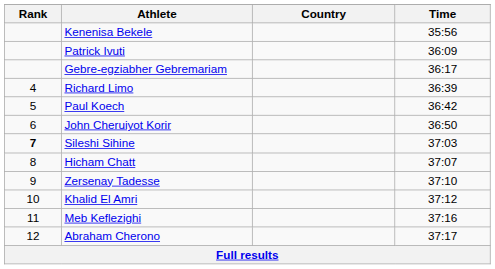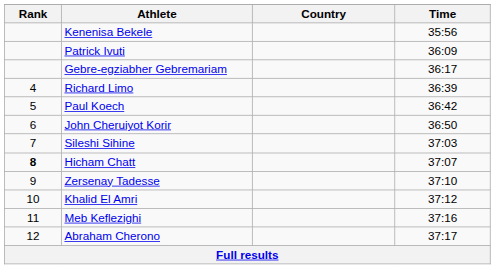(33, 144) bold -> (33, 144) normal
(33, 162) normal -> (33, 162) bold
